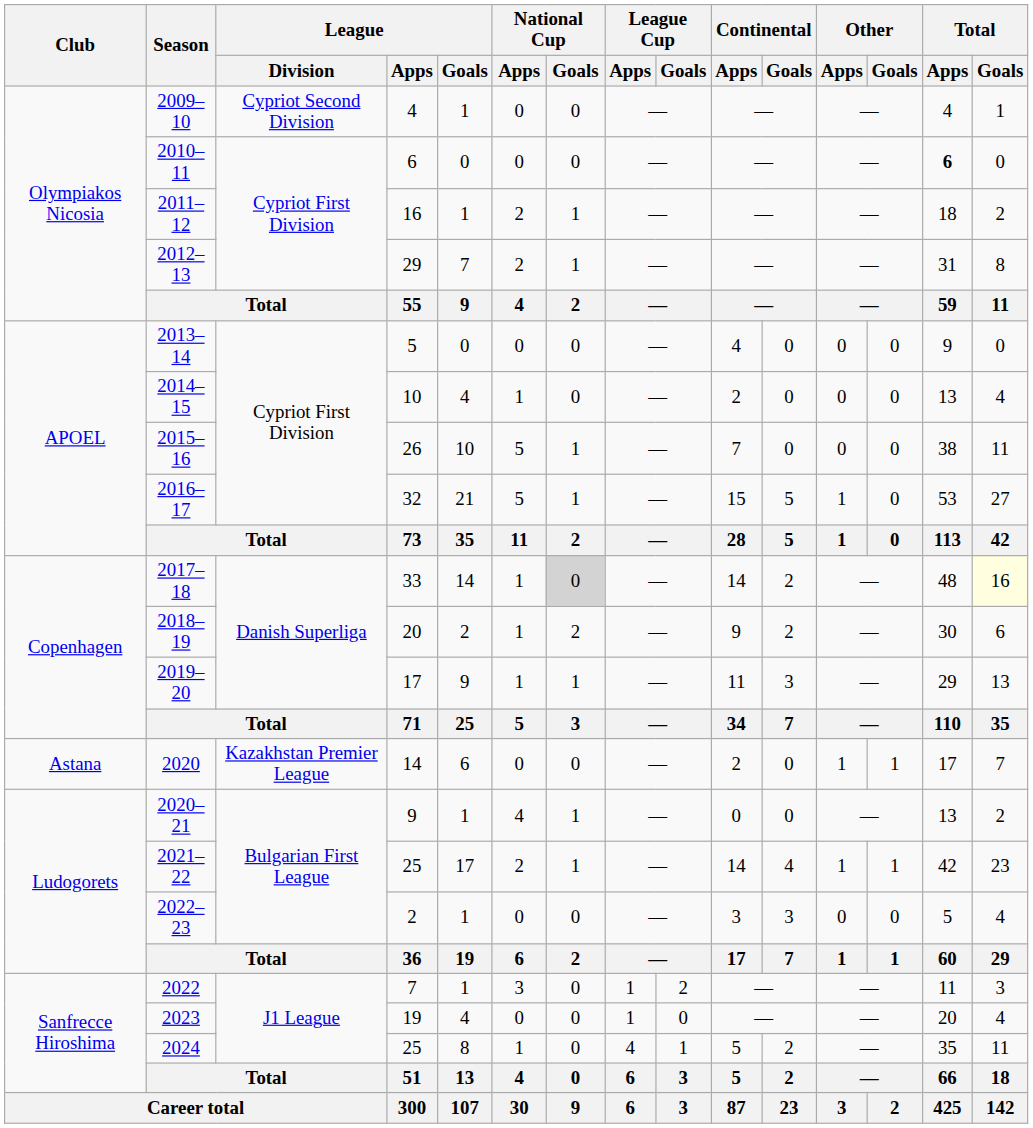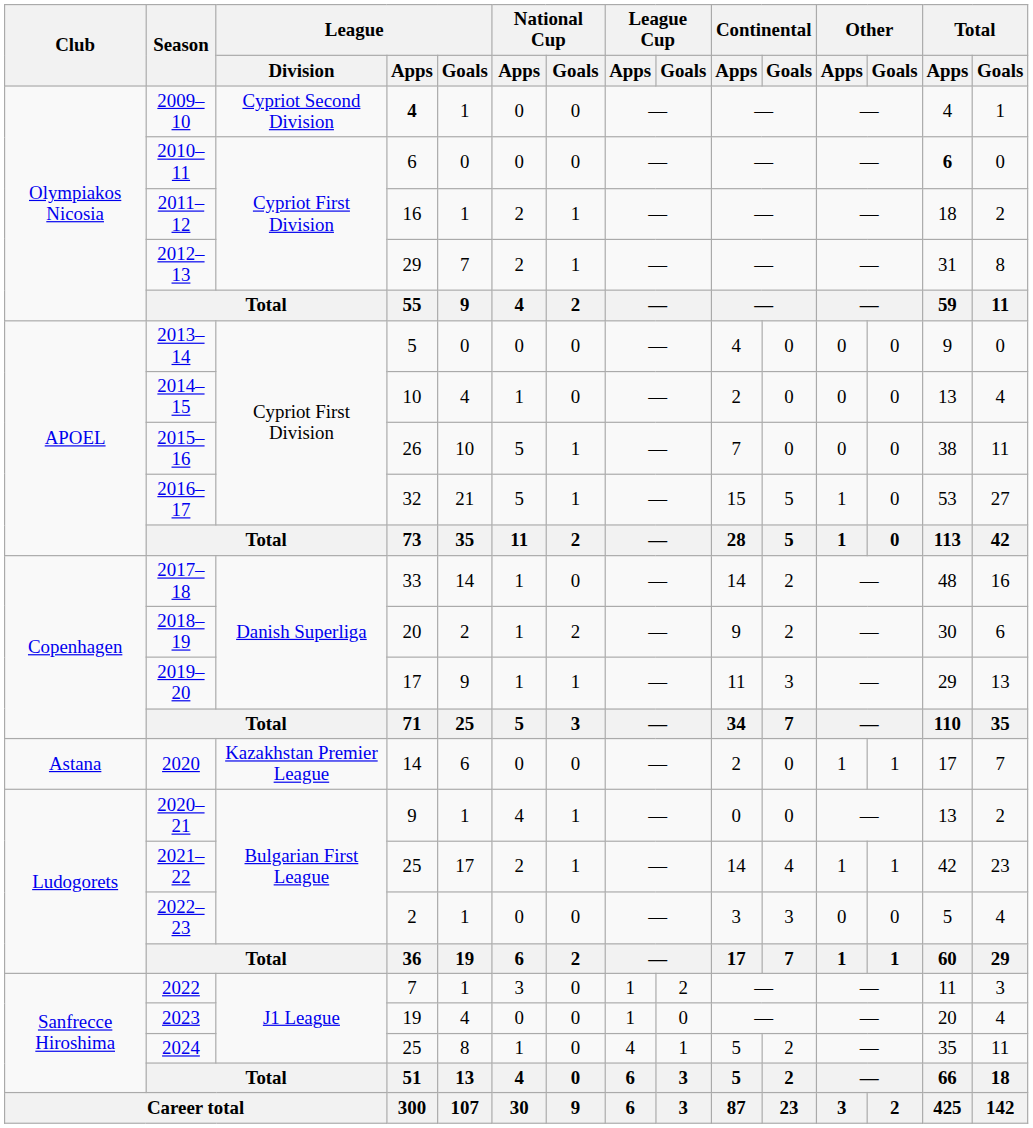(412, 111) normal -> (412, 111) bold
(575, 580) lightgrey background -> (575, 580) no background
(1000, 580) lightyellow background -> (1000, 580) no background
